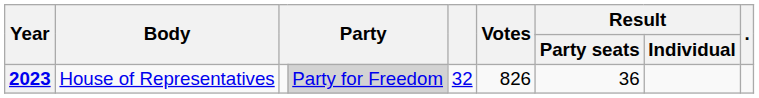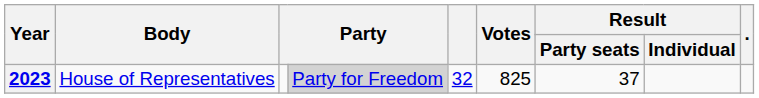(515, 79) 826 -> (515, 79) 825
(629, 79) 36 -> (629, 79) 37
